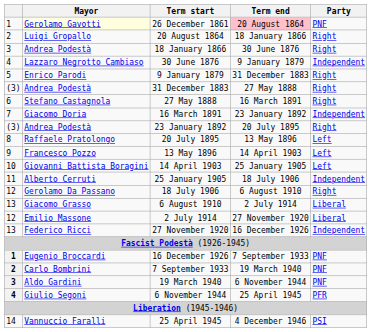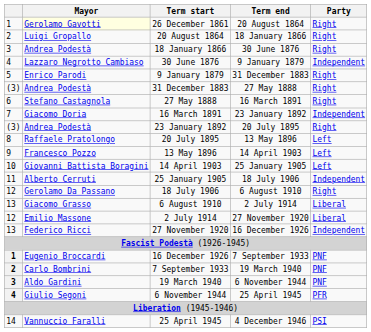(271, 24) pink background -> (271, 24) no background
(320, 24) PNF -> (324, 24) Right
